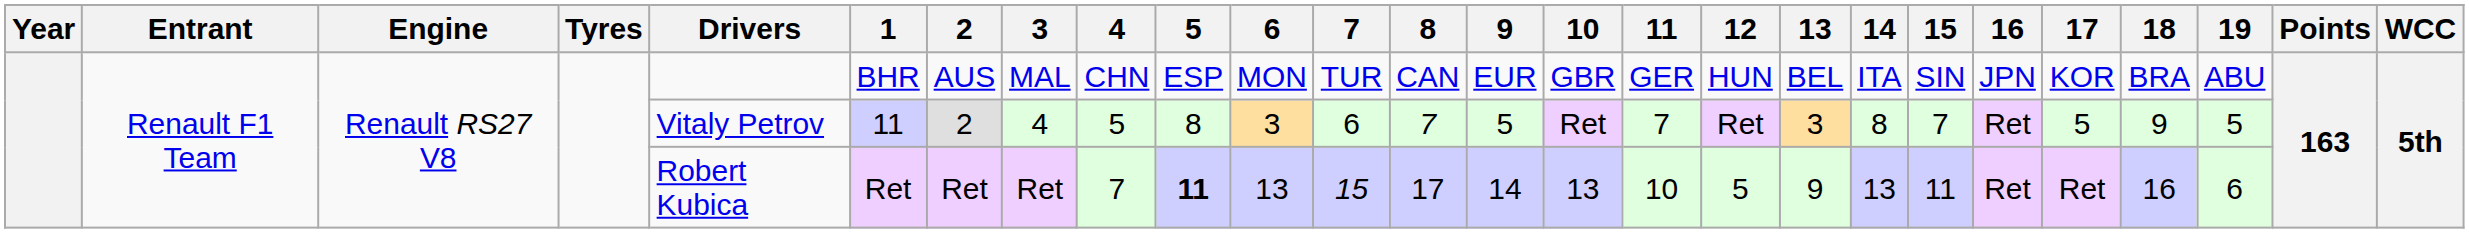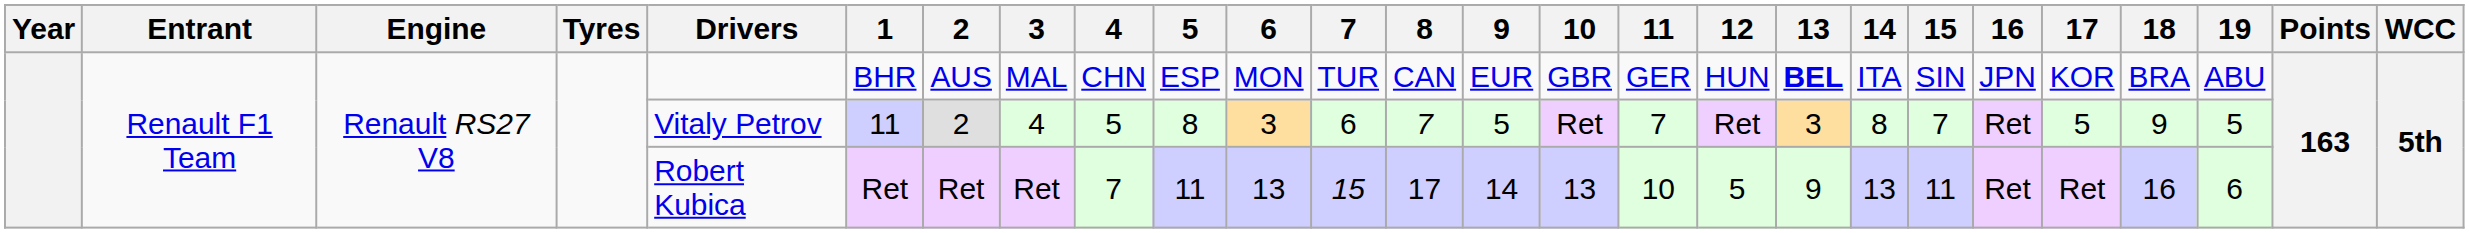(1815, 76) normal -> (1813, 76) bold
(1193, 188) bold -> (1190, 188) normal
